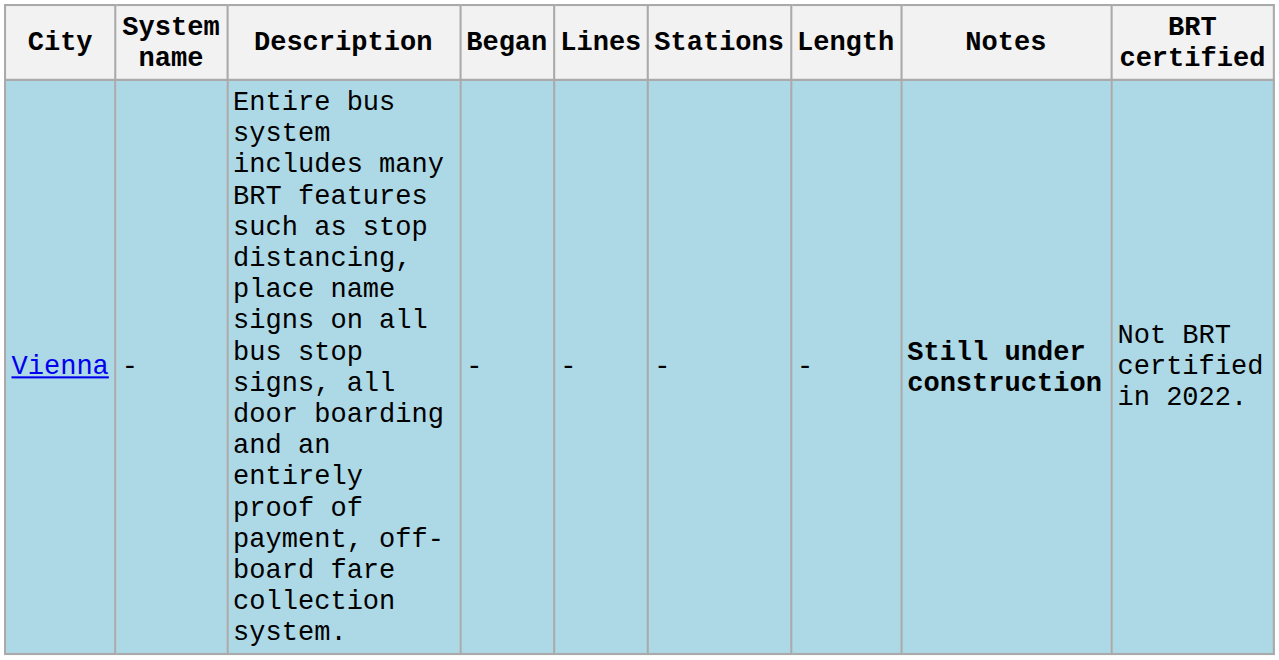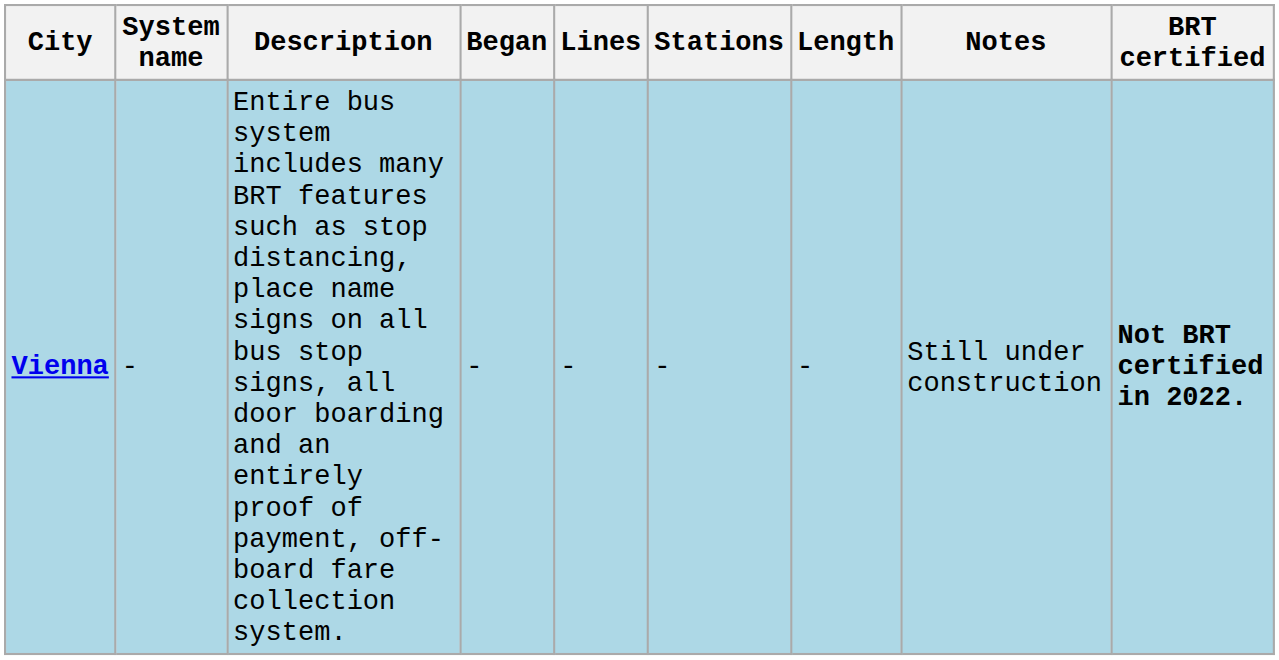(60, 368) normal -> (60, 368) bold
(1005, 368) bold -> (1005, 368) normal
(1190, 368) normal -> (1190, 368) bold
